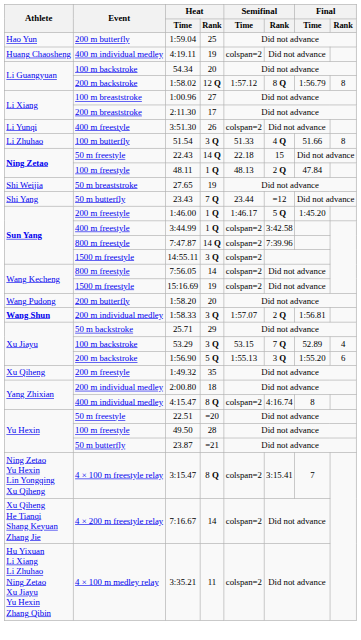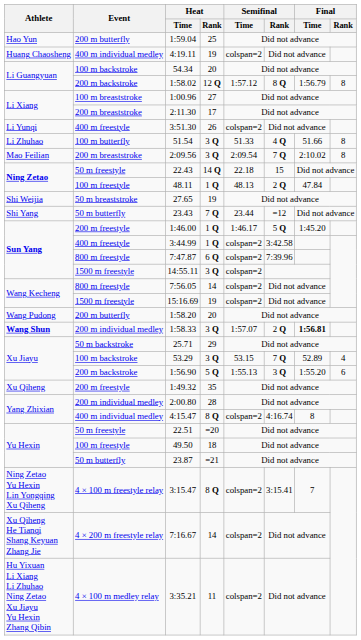+ row: (183, 156)
(212, 243) 14 Q -> (212, 257) 6 Q
(312, 315) normal -> (312, 330) bold
(212, 388) 18 -> (212, 402) 28
(212, 431) 28 -> (212, 445) 18
